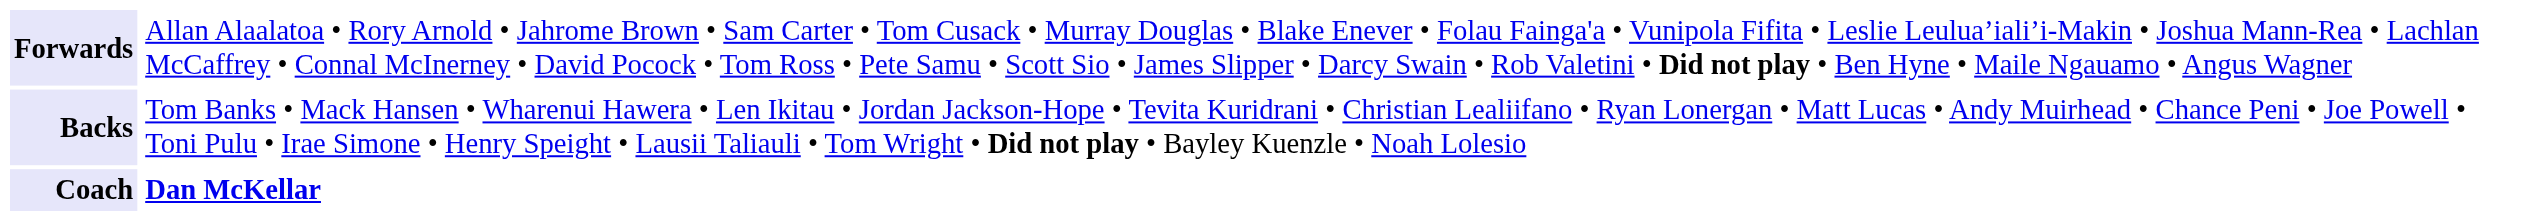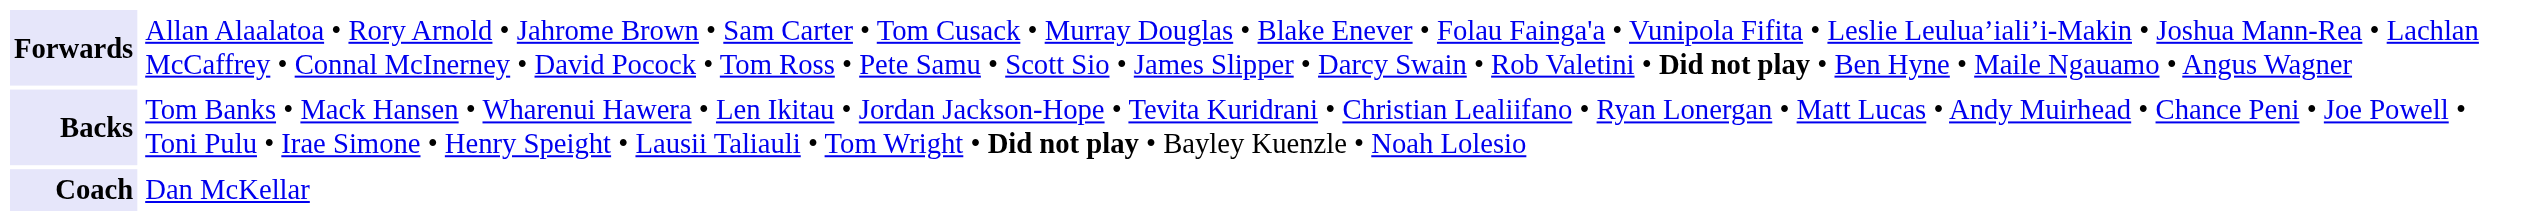(233, 189) bold -> (228, 189) normal
